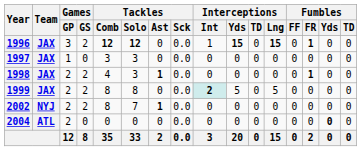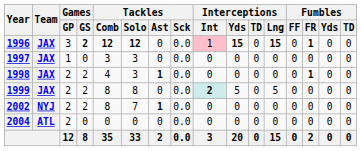(85, 44) normal -> (85, 44) bold
(210, 44) no background -> (210, 44) pink background
(330, 122) bold -> (330, 122) normal
